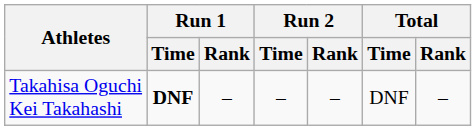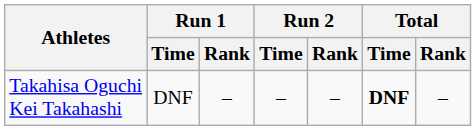(173, 97) bold -> (173, 97) normal
(389, 97) normal -> (389, 97) bold
